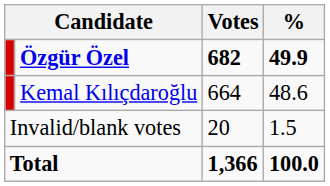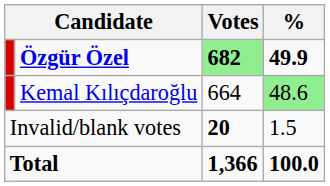(224, 57) no background -> (224, 57) lightgreen background
(288, 92) no background -> (288, 92) lightgreen background
(219, 127) normal -> (219, 127) bold
